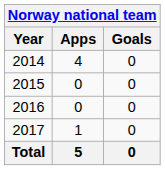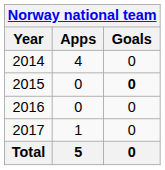(132, 84) normal -> (132, 84) bold
